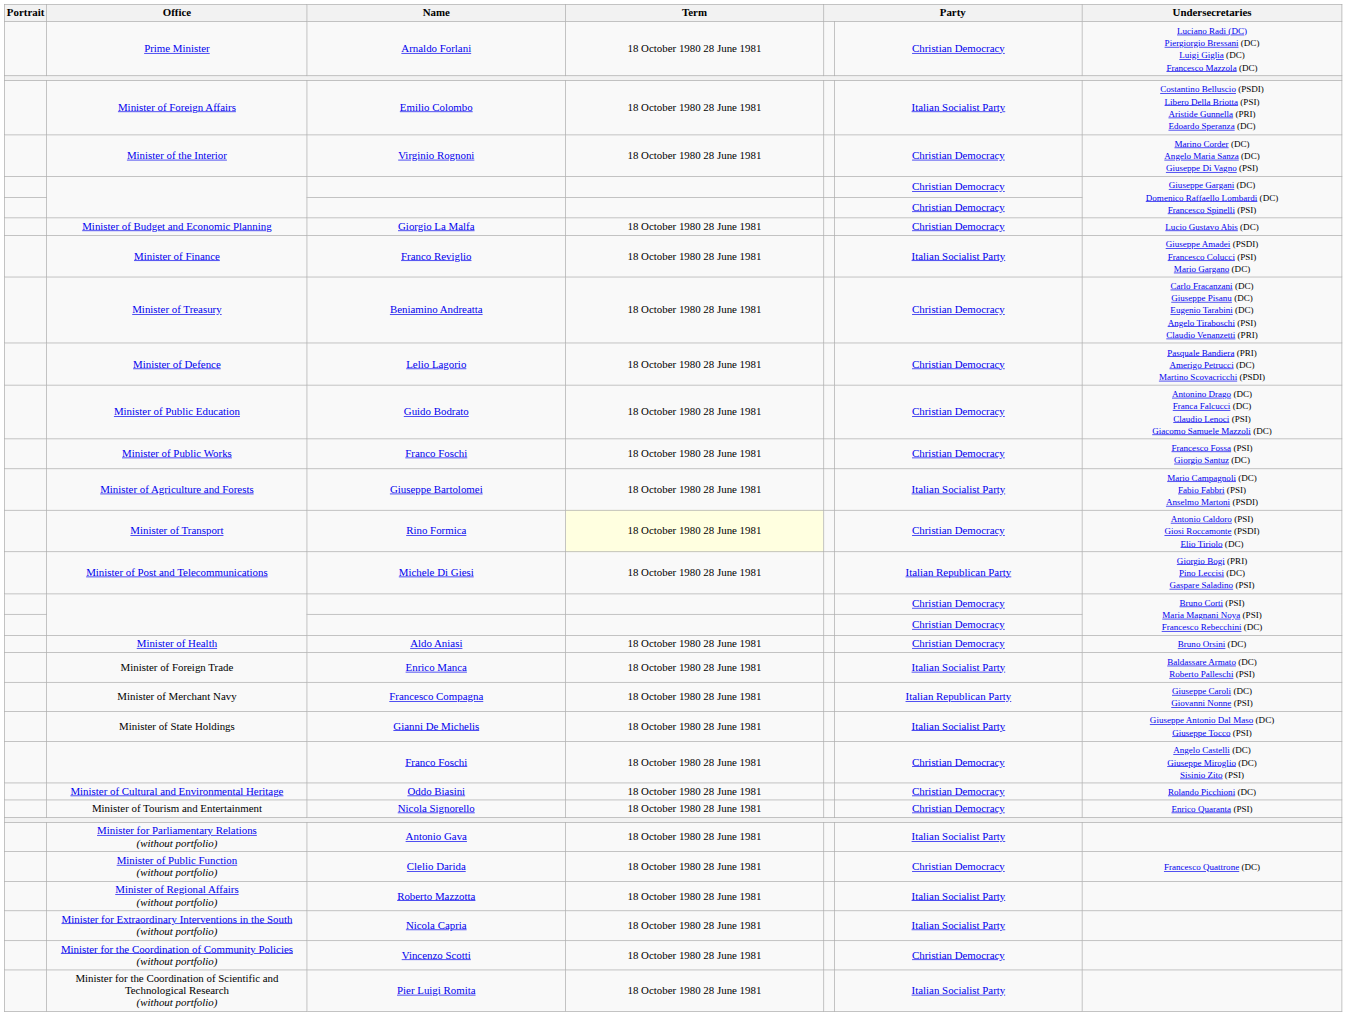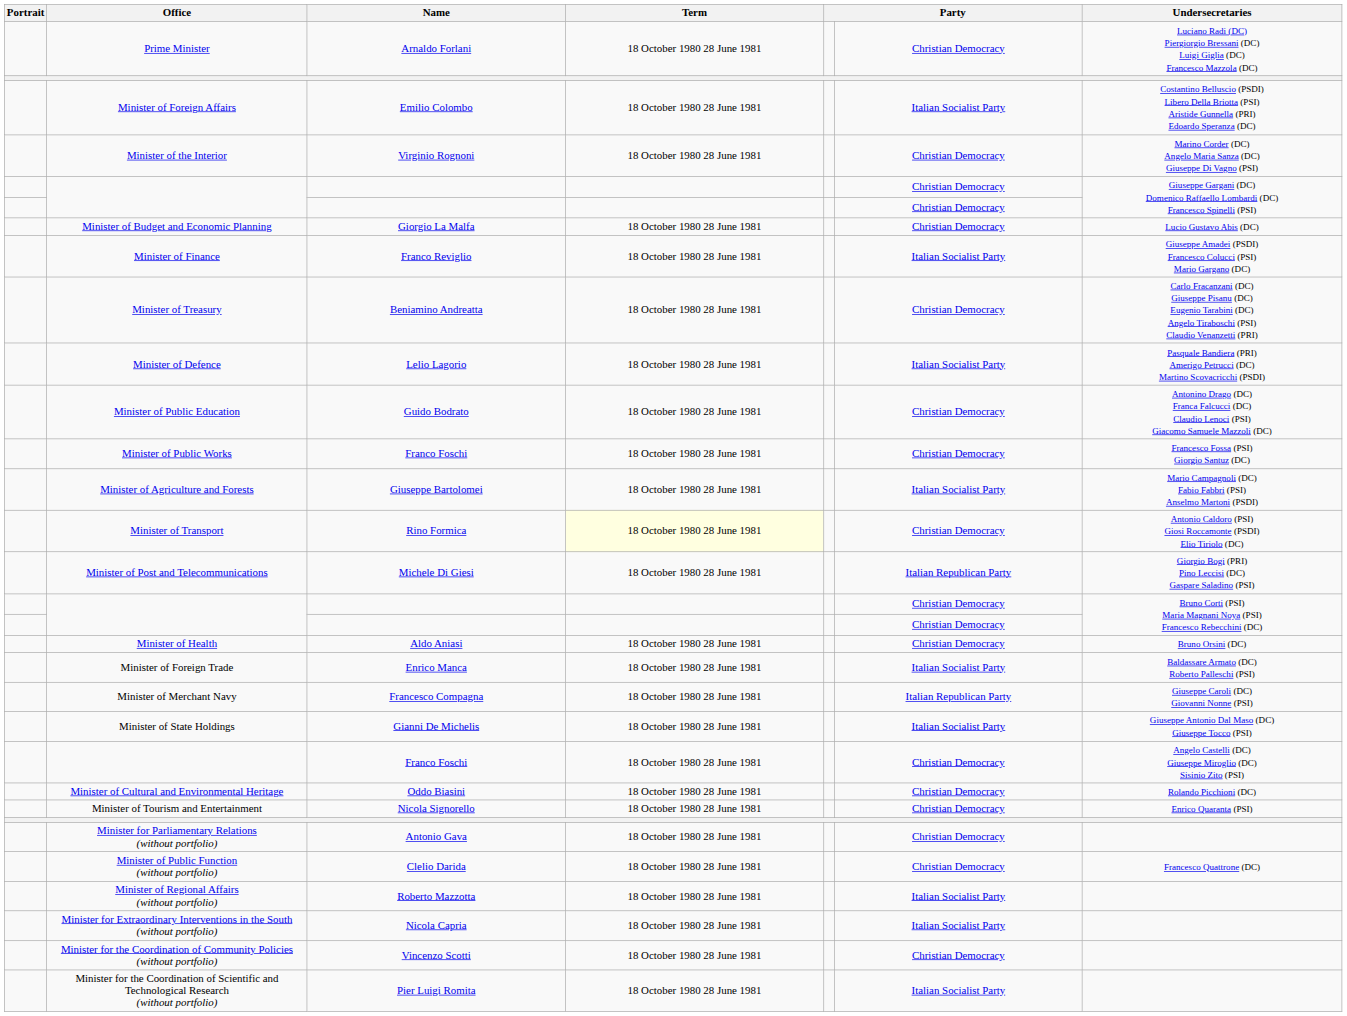(958, 364) Christian Democracy -> (958, 364) Italian Socialist Party
(958, 837) Italian Socialist Party -> (958, 837) Christian Democracy
